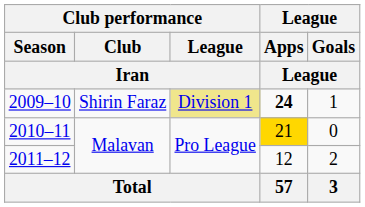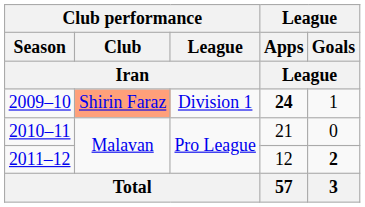(123, 103) no background -> (123, 103) lightsalmon background
(215, 103) khaki background -> (215, 103) no background
(284, 131) gold background -> (284, 131) no background
(333, 159) normal -> (333, 159) bold
